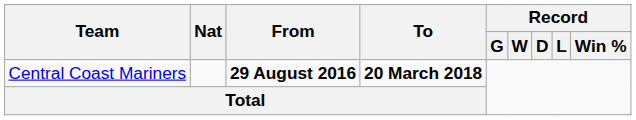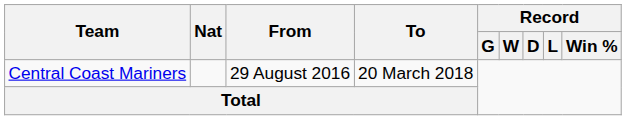(293, 73) bold -> (290, 73) normal
(423, 73) bold -> (416, 73) normal
